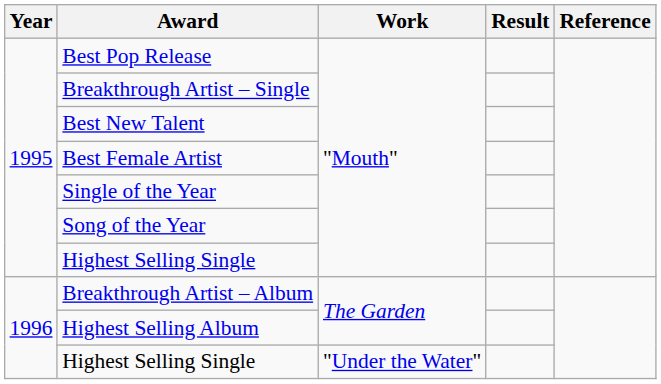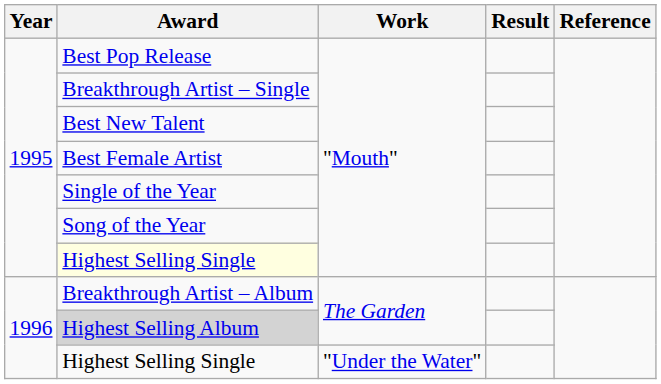(159, 259) no background -> (159, 259) lightyellow background
(161, 327) no background -> (161, 327) lightgrey background
